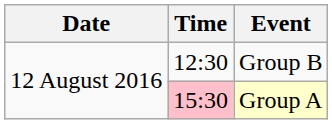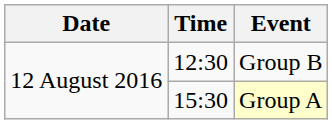(201, 99) pink background -> (201, 99) no background
